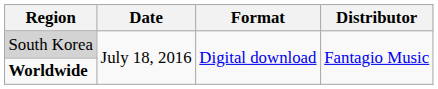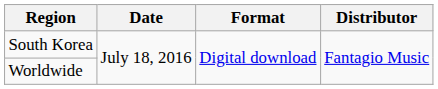(51, 44) lightgrey background -> (51, 44) no background
(48, 71) bold -> (46, 71) normal
